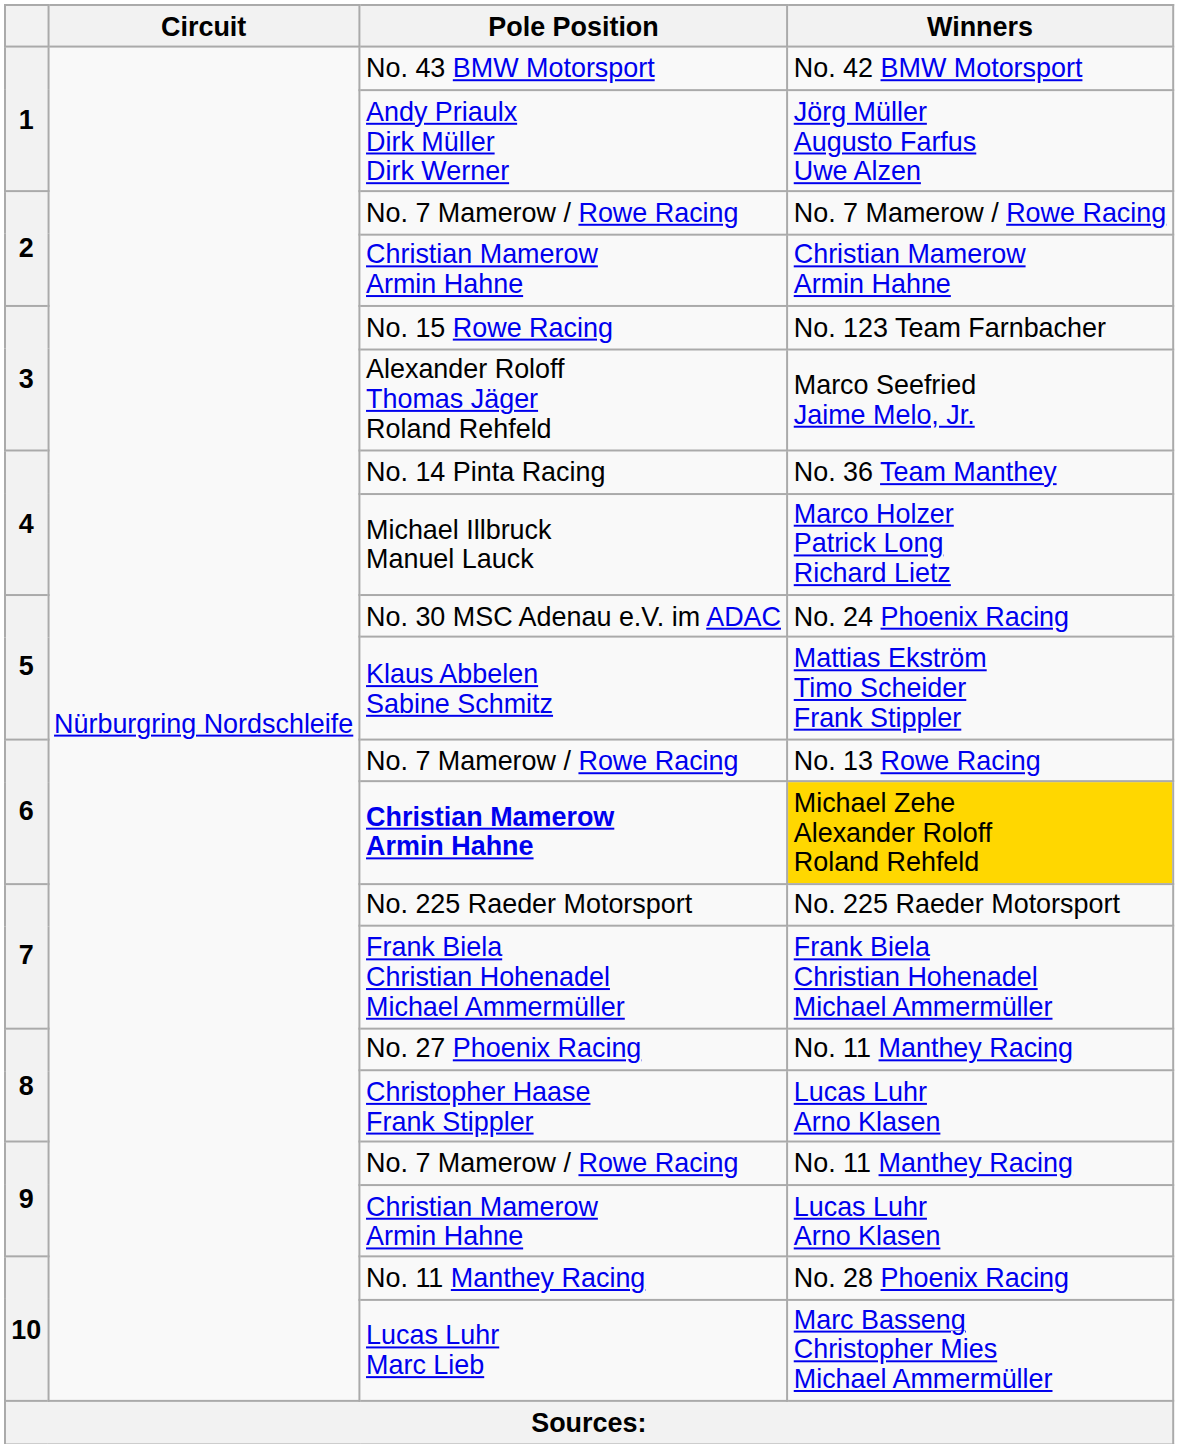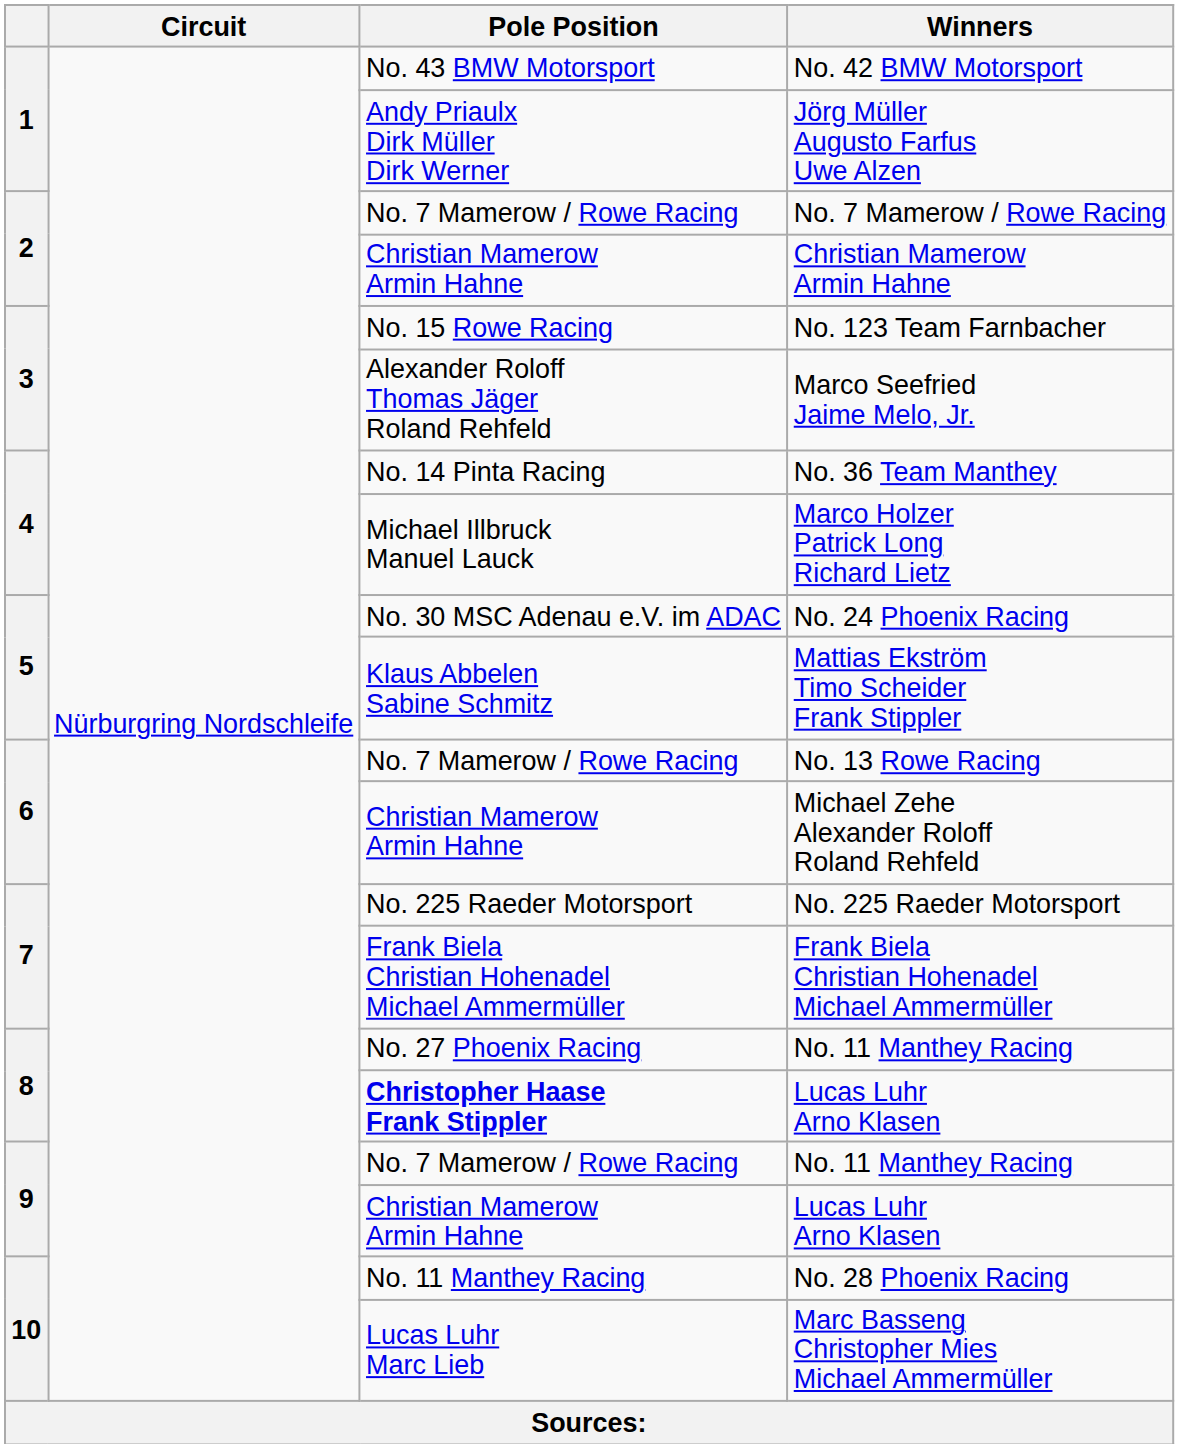(490, 832) bold -> (482, 832) normal
(893, 832) gold background -> (893, 832) no background
(478, 1106) normal -> (486, 1106) bold
